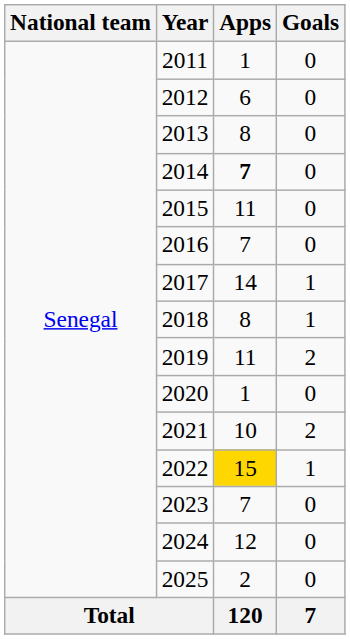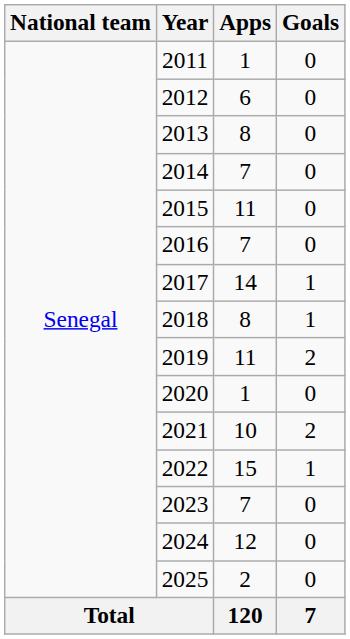(245, 171) bold -> (245, 171) normal
(245, 467) gold background -> (245, 467) no background
